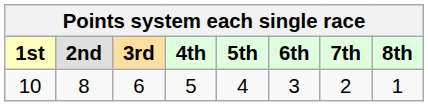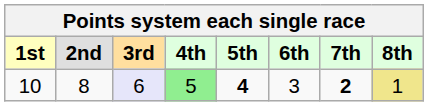(139, 85) no background -> (139, 85) lavender background
(191, 85) no background -> (191, 85) lightgreen background
(243, 85) normal -> (243, 85) bold
(346, 85) normal -> (346, 85) bold
(397, 85) no background -> (397, 85) khaki background
